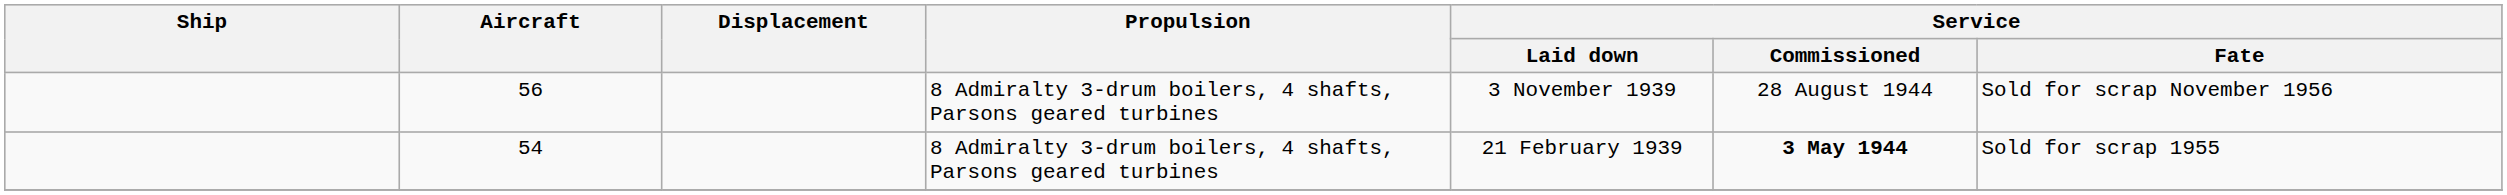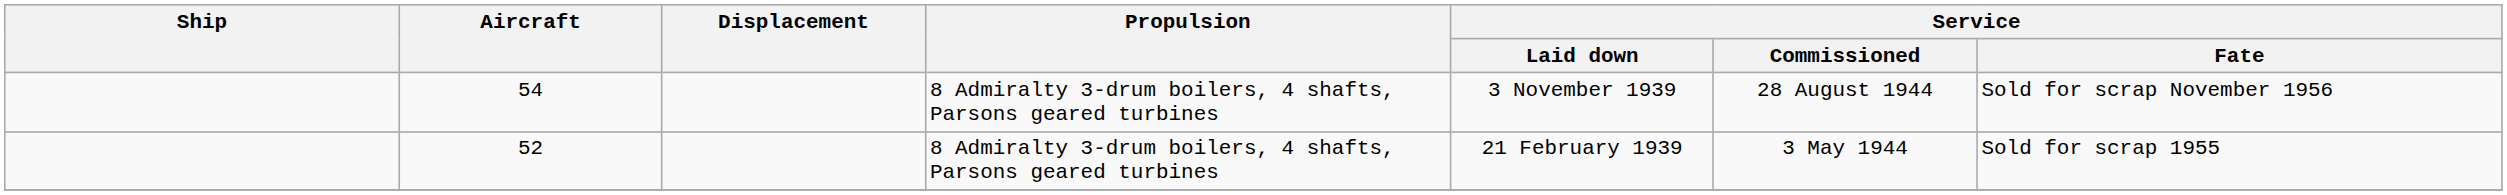(531, 90) 56 -> (531, 90) 54
(531, 148) 54 -> (531, 148) 52
(1845, 148) bold -> (1845, 148) normal
